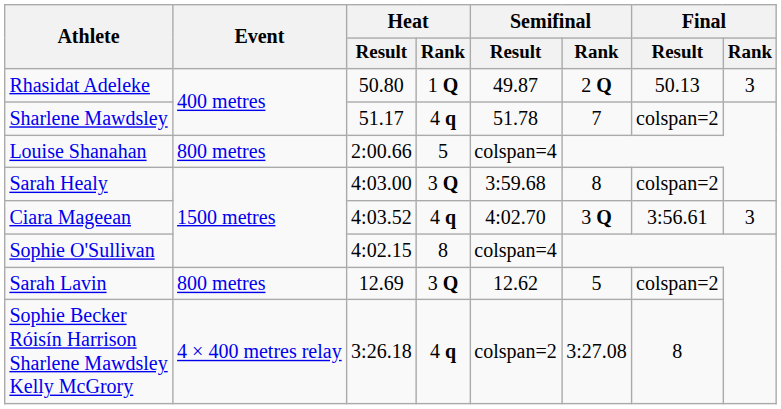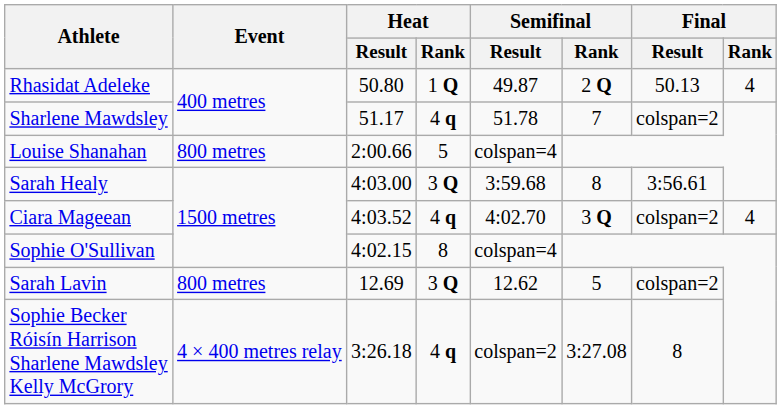(750, 85) 3 -> (750, 85) 4
(677, 184) colspan=2 -> (677, 184) 3:56.61
(677, 217) 3:56.61 -> (677, 217) colspan=2
(750, 217) 3 -> (750, 217) 4
